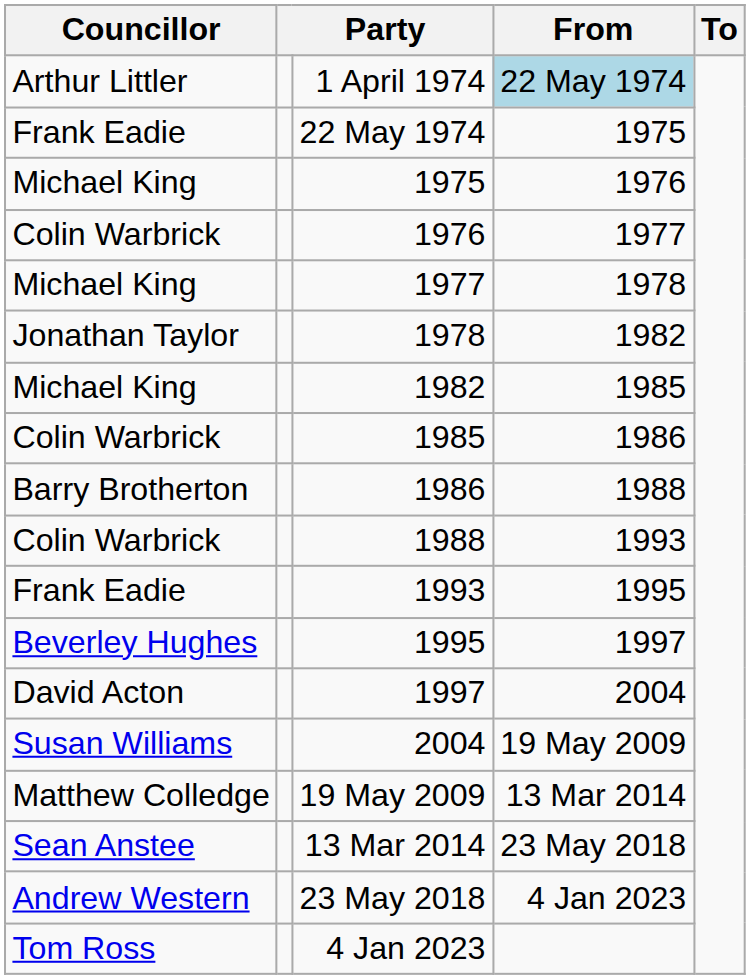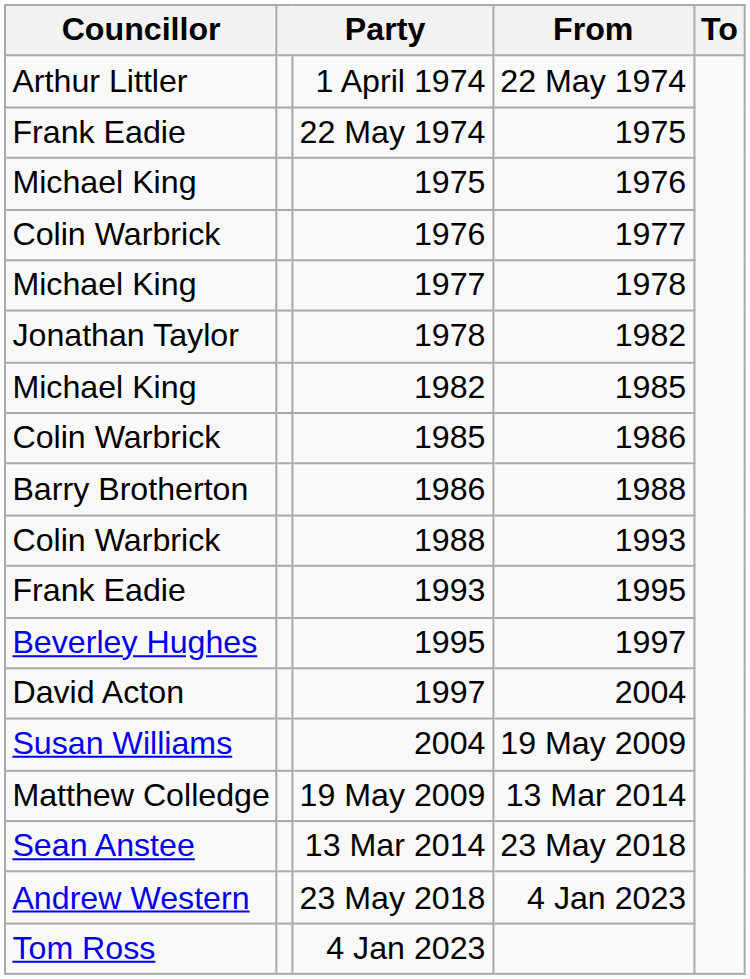(593, 81) lightblue background -> (593, 81) no background
